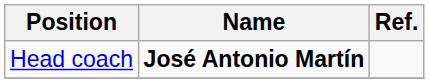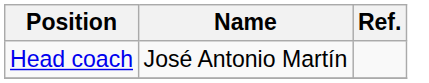(254, 59) bold -> (245, 59) normal
